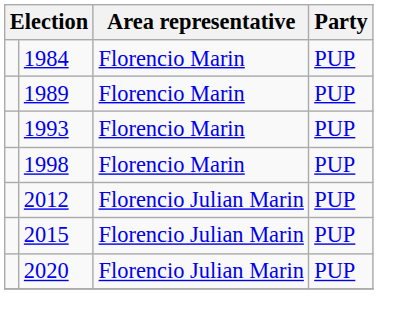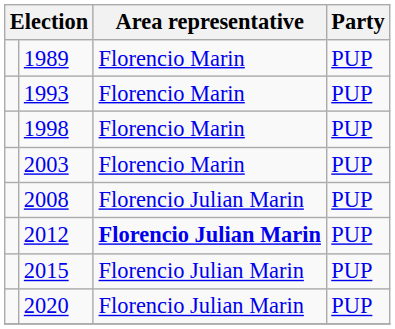- row: (46, 57)
+ row: (46, 164)
+ row: (46, 199)
(201, 199) normal -> (210, 235) bold
